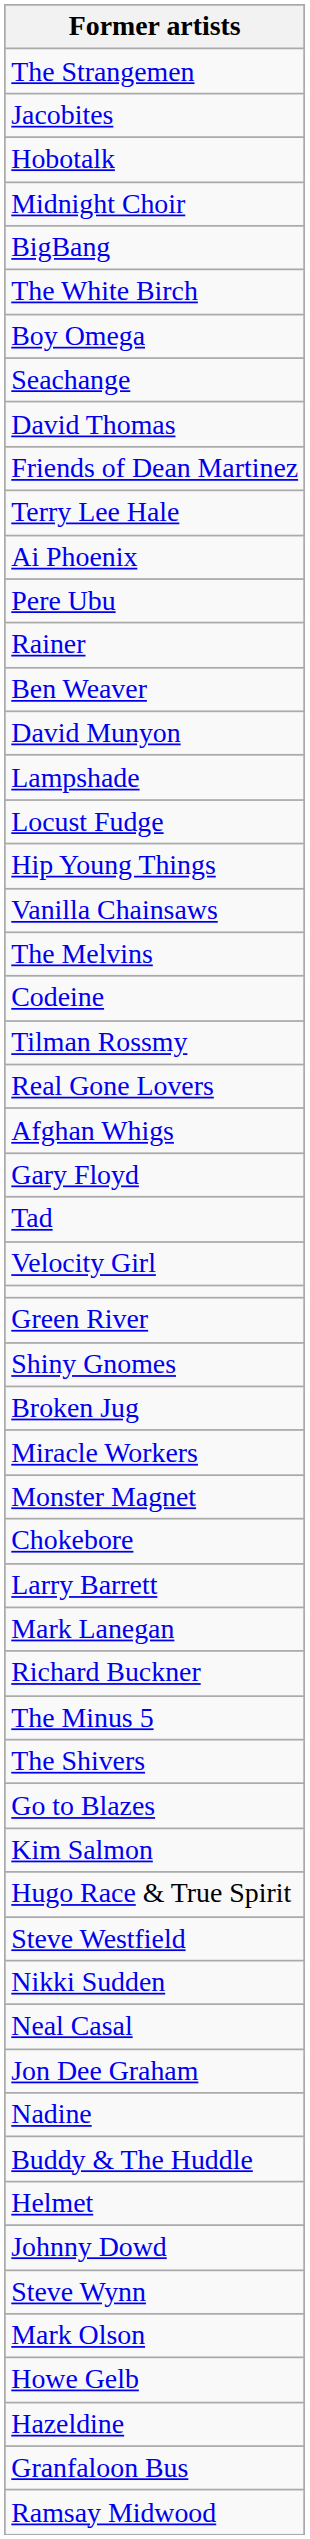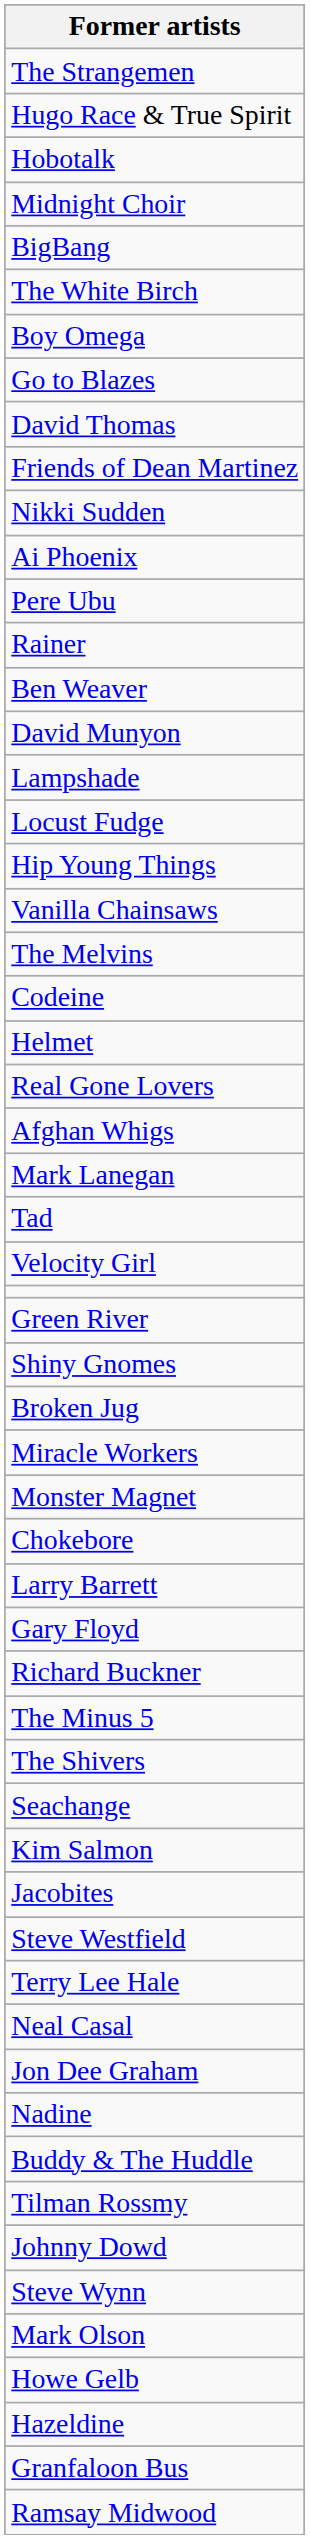(62, 114) Jacobites -> (151, 114) Hugo Race & True Spirit
(71, 379) Seachange -> (83, 379) Go to Blazes
(95, 512) Terry Lee Hale -> (88, 512) Nikki Sudden
(99, 1042) Tilman Rossmy -> (52, 1042) Helmet
(75, 1174) Gary Floyd -> (93, 1174) Mark Lanegan
(93, 1628) Mark Lanegan -> (75, 1628) Gary Floyd
(83, 1805) Go to Blazes -> (71, 1805) Seachange
(151, 1893) Hugo Race & True Spirit -> (62, 1893) Jacobites
(88, 1982) Nikki Sudden -> (95, 1982) Terry Lee Hale
(52, 2202) Helmet -> (99, 2202) Tilman Rossmy
